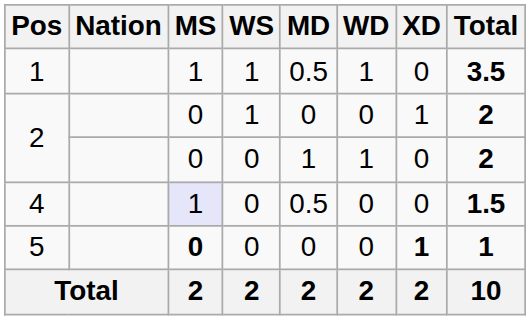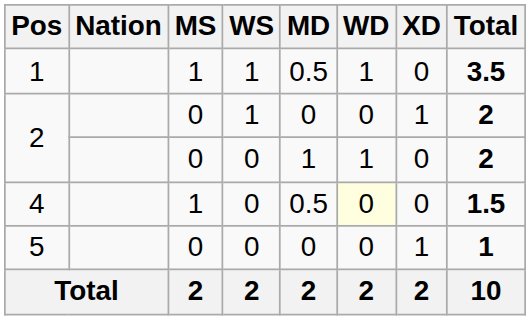(196, 203) lavender background -> (196, 203) no background
(366, 203) no background -> (366, 203) lightyellow background
(196, 247) bold -> (196, 247) normal
(422, 247) bold -> (422, 247) normal
